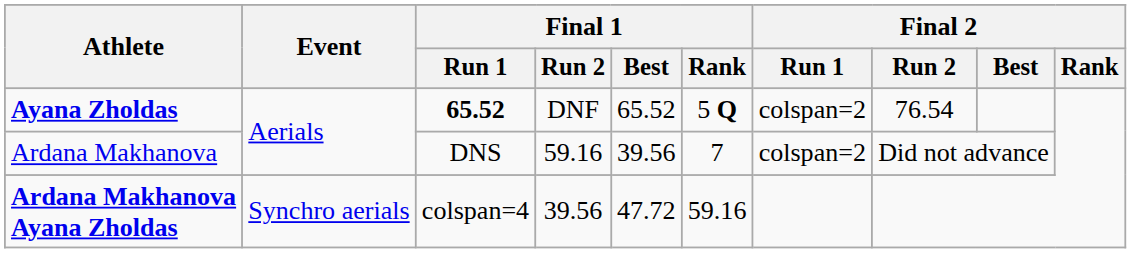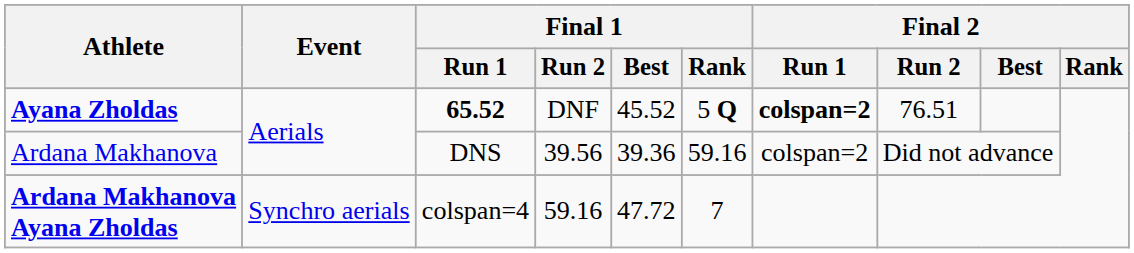(646, 110) 65.52 -> (646, 110) 45.52
(812, 110) normal -> (815, 110) bold
(924, 110) 76.54 -> (929, 110) 76.51
(573, 153) 59.16 -> (573, 153) 39.56
(646, 153) 39.56 -> (646, 153) 39.36
(717, 153) 7 -> (717, 153) 59.16
(573, 211) 39.56 -> (573, 211) 59.16
(717, 211) 59.16 -> (717, 211) 7
